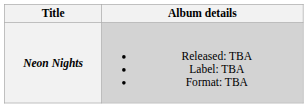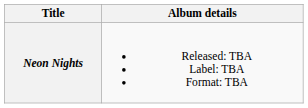(202, 69) lightgrey background -> (202, 69) no background
